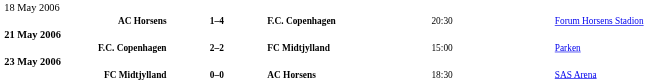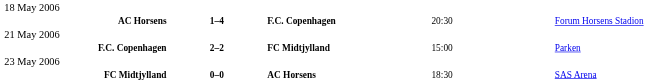(33, 34) bold -> (32, 34) normal
(33, 61) bold -> (32, 61) normal
